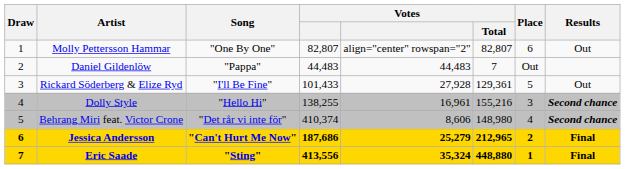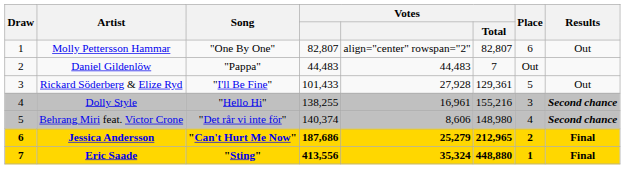(320, 119) 410,374 -> (320, 119) 140,374
